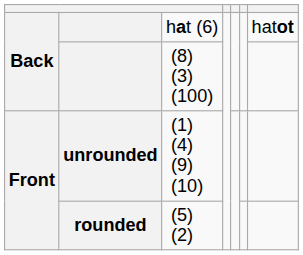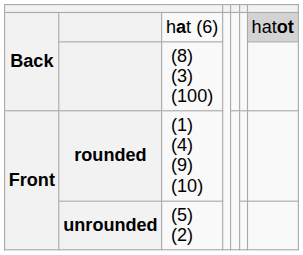(273, 27) no background -> (273, 27) lightgrey background
(110, 155) unrounded -> (110, 155) rounded
(110, 225) rounded -> (110, 225) unrounded
